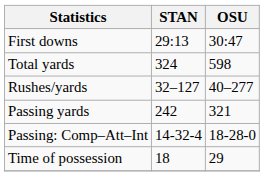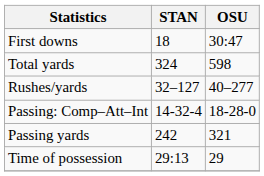(172, 40) 29:13 -> (162, 40) 18
rows swapped: (49, 111) <-> (78, 135)
(162, 158) 18 -> (172, 158) 29:13
